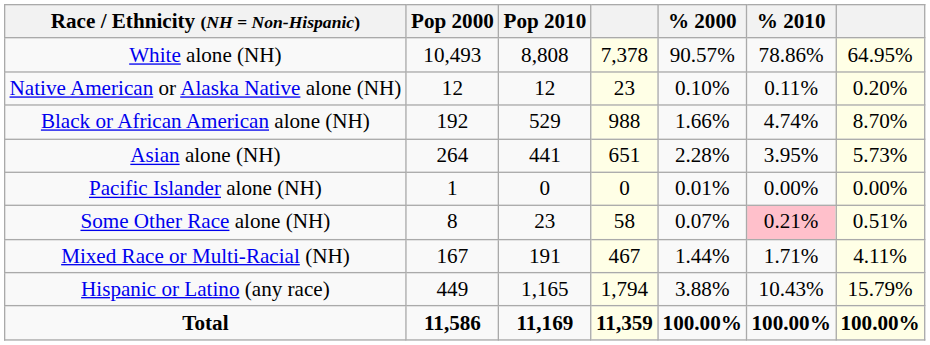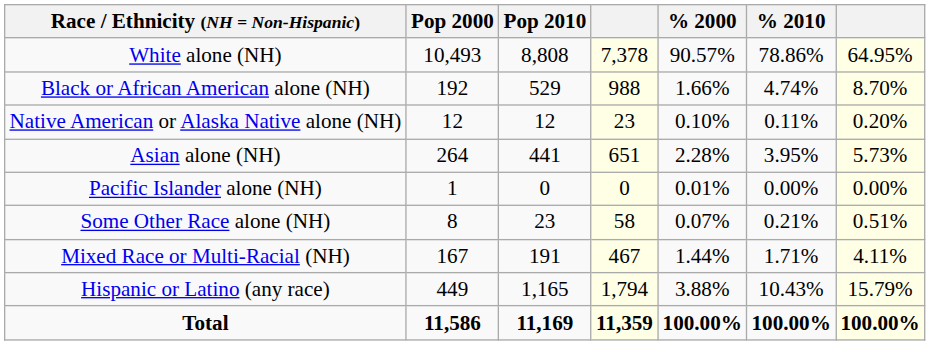rows swapped: (205, 121) <-> (205, 88)
(791, 222) pink background -> (791, 222) no background
